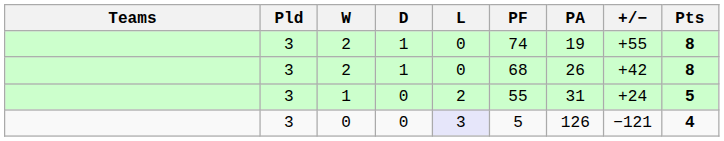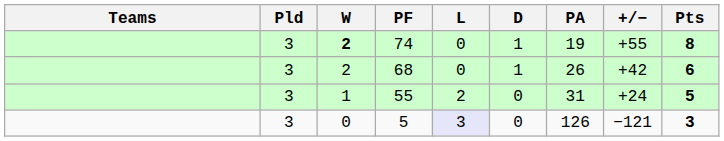columns swapped: (403, 18) <-> (518, 18)
(346, 44) normal -> (346, 44) bold
(690, 70) 8 -> (690, 70) 6
(690, 123) 4 -> (690, 123) 3
